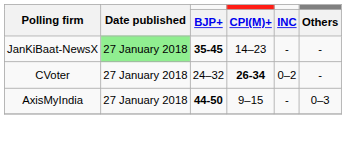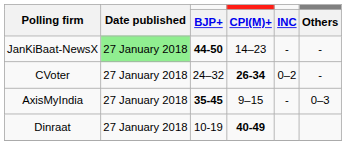(208, 48) 35-45 -> (208, 48) 44-50
(208, 101) 44-50 -> (208, 101) 35-45
+ row: (53, 127)
